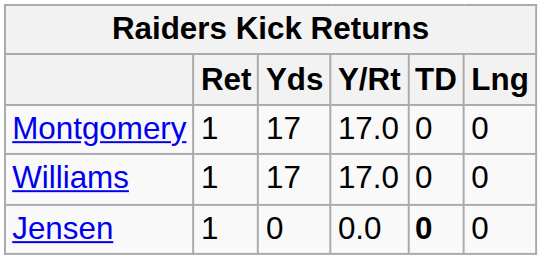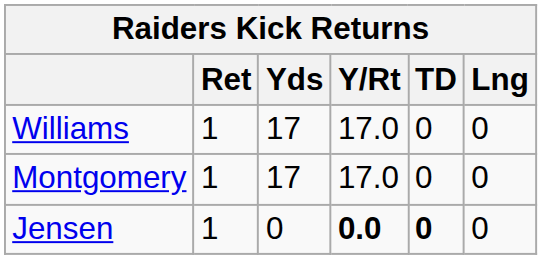rows swapped: (99, 128) <-> (71, 178)
(360, 228) normal -> (360, 228) bold
